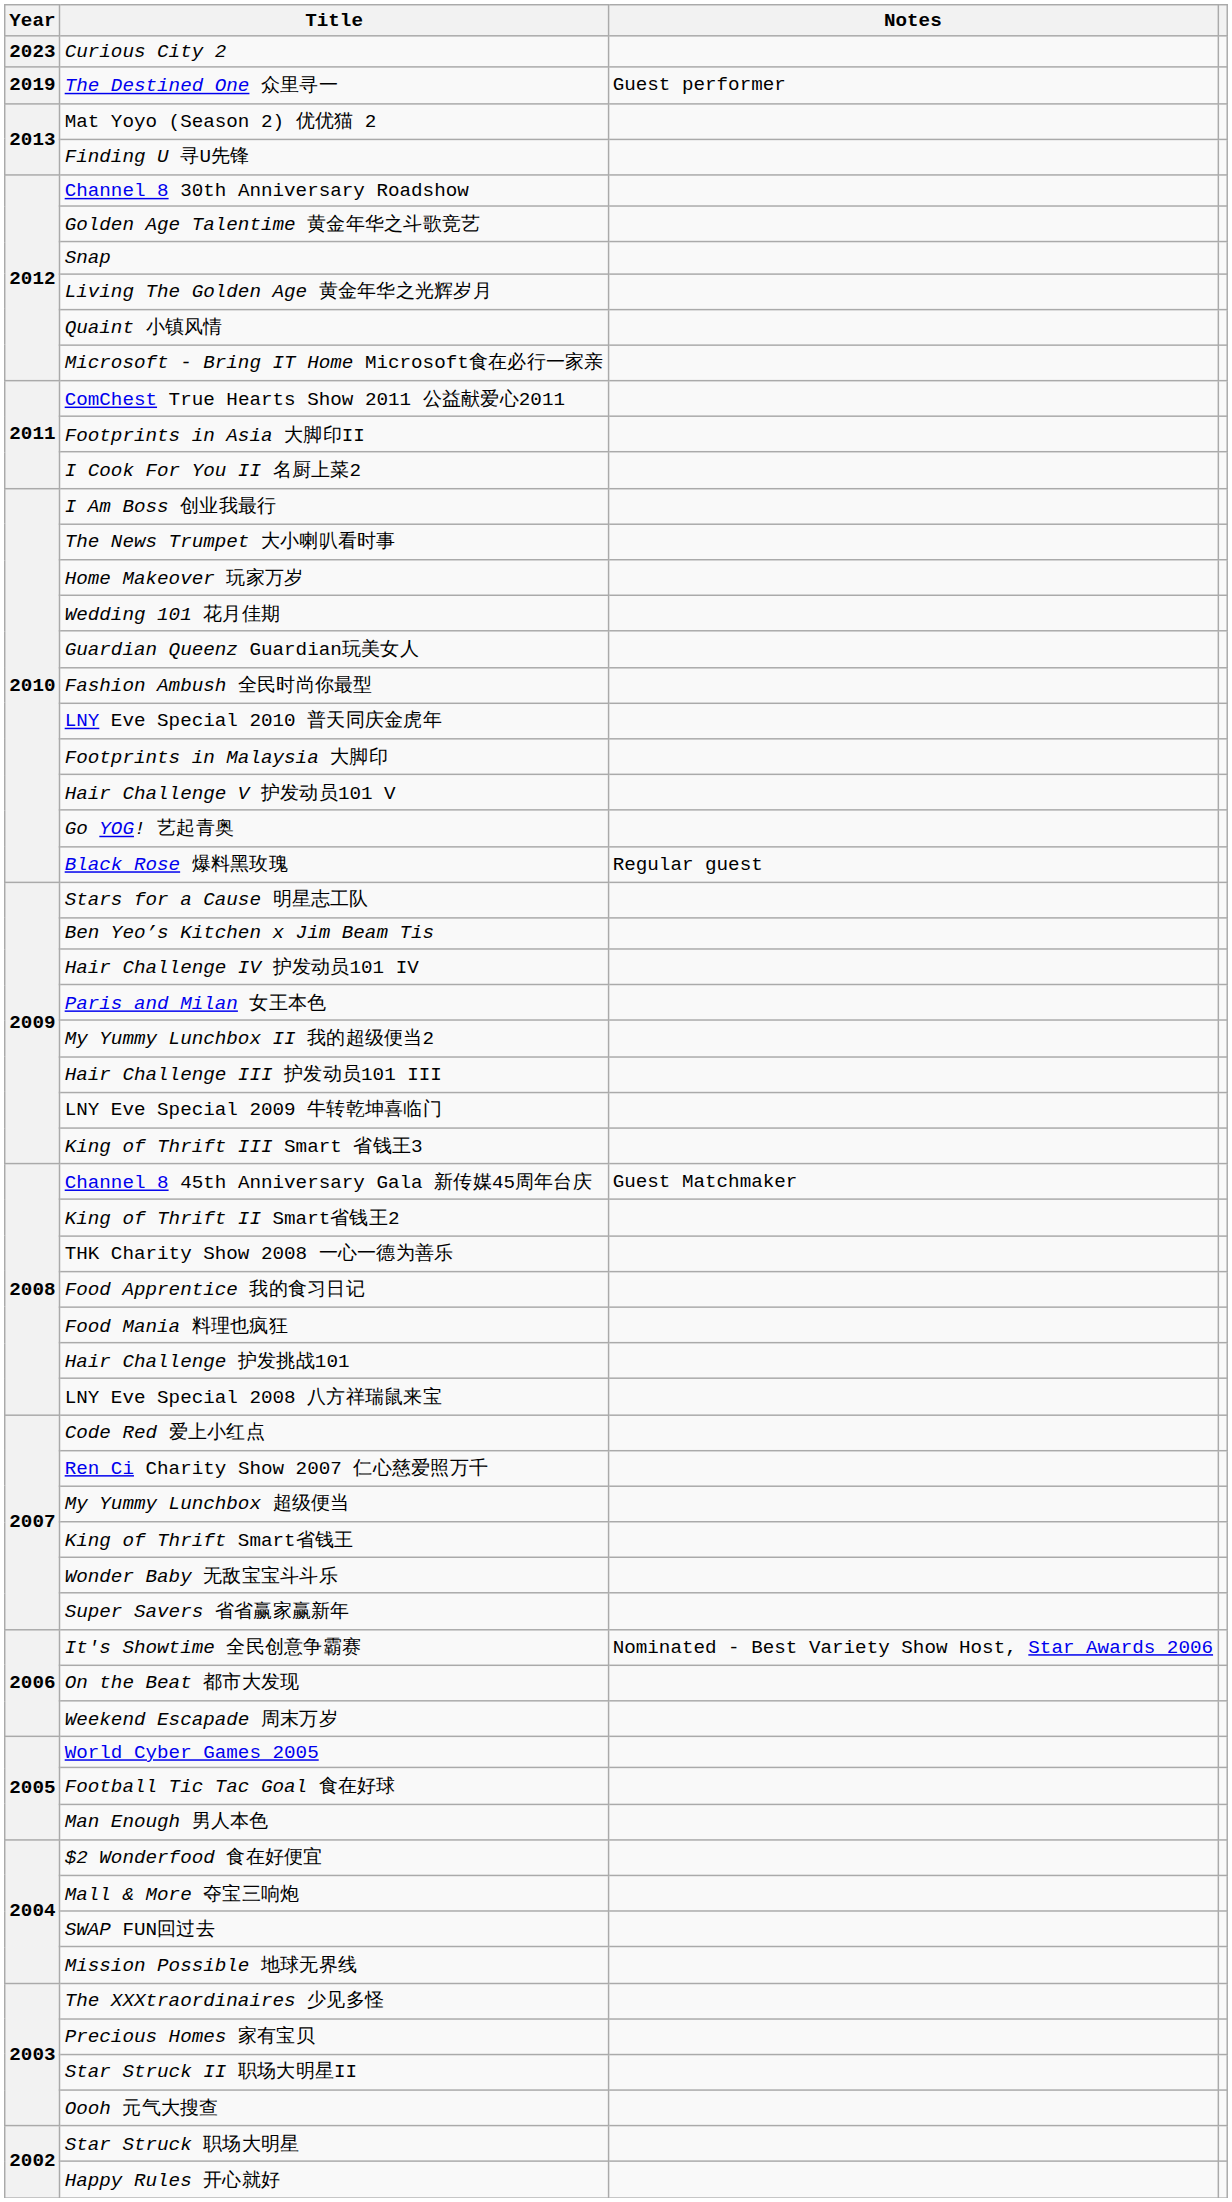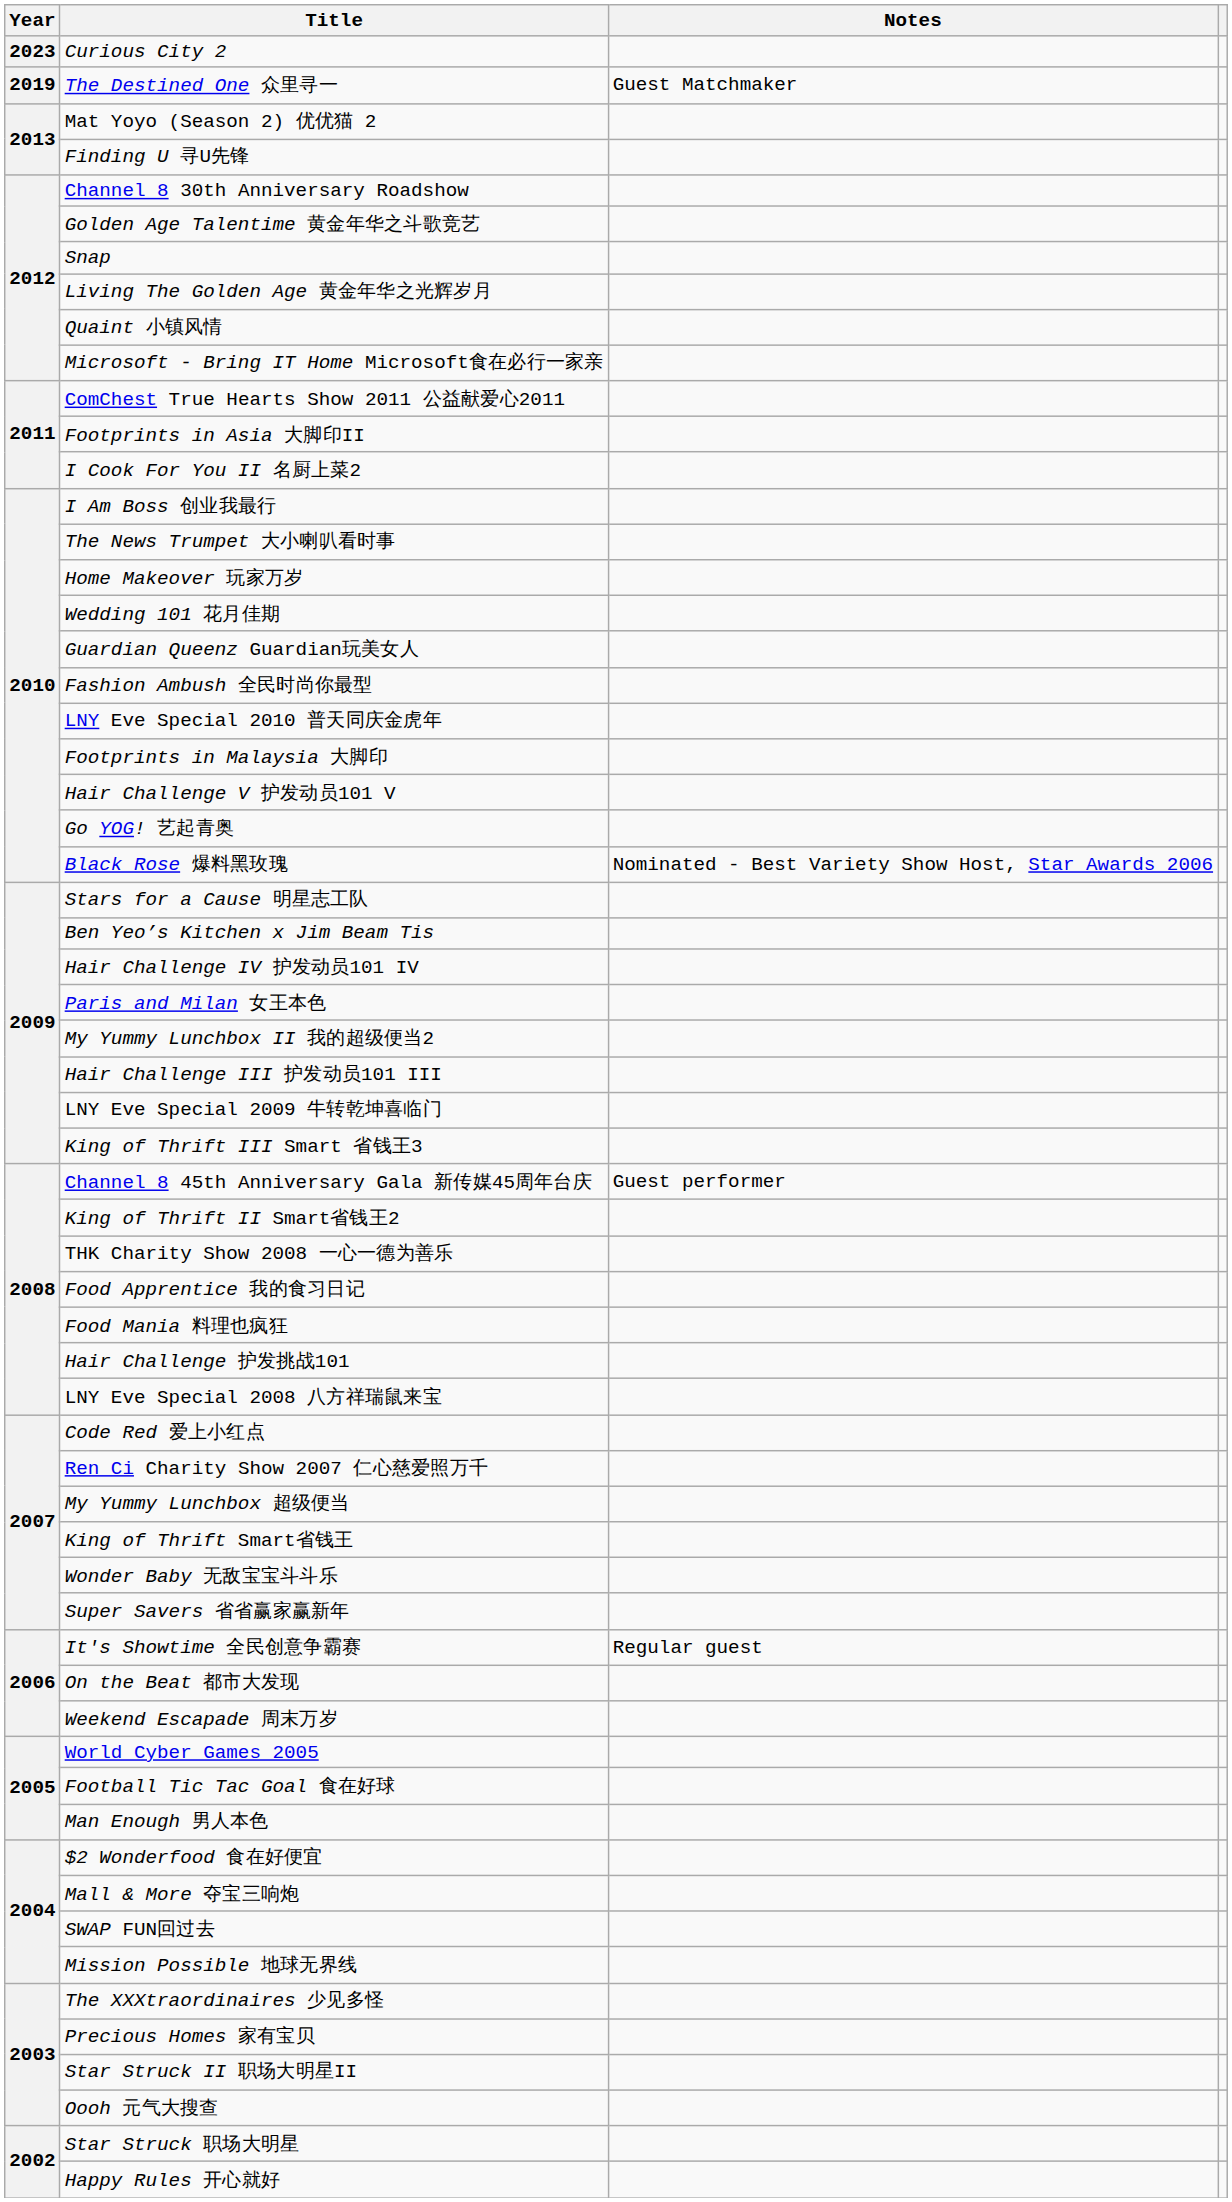(699, 85) Guest performer -> (705, 85) Guest Matchmaker
(688, 864) Regular guest -> (913, 864) Nominated - Best Variety Show Host, Star Awards 2006
(705, 1182) Guest Matchmaker -> (699, 1182) Guest performer
(913, 1647) Nominated - Best Variety Show Host, Star Awards 2006 -> (688, 1647) Regular guest
